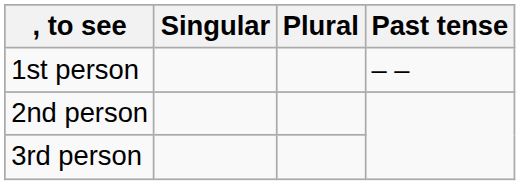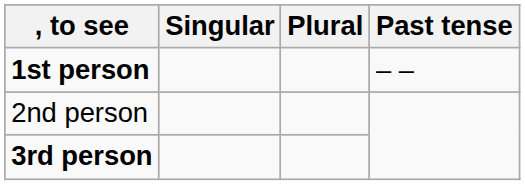(75, 69) normal -> (80, 69) bold
(77, 156) normal -> (82, 156) bold
